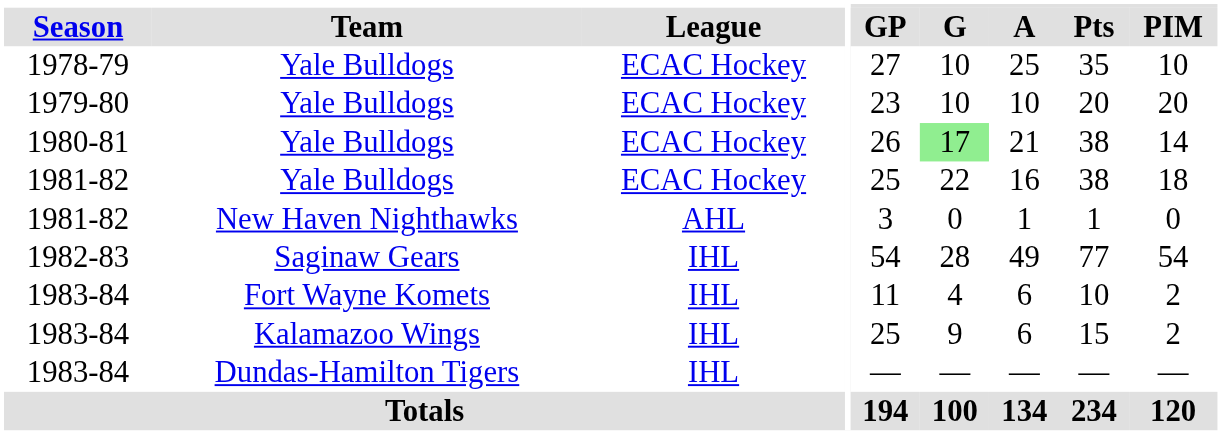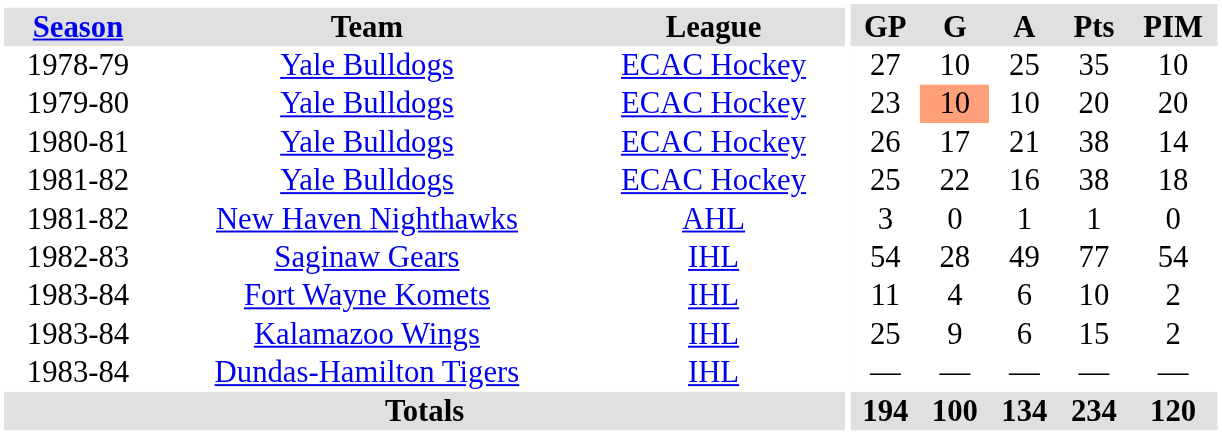(955, 103) no background -> (955, 103) lightsalmon background
(955, 141) lightgreen background -> (955, 141) no background
